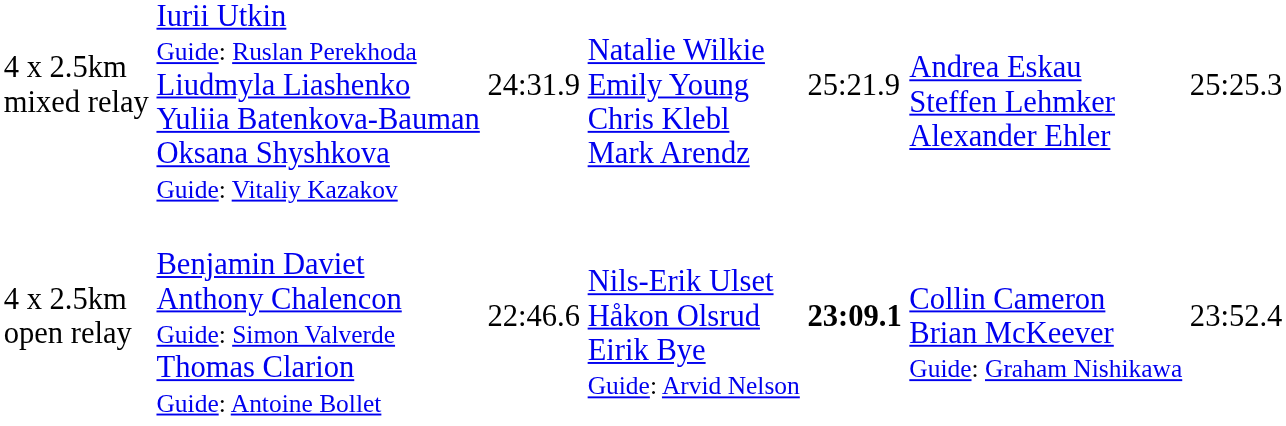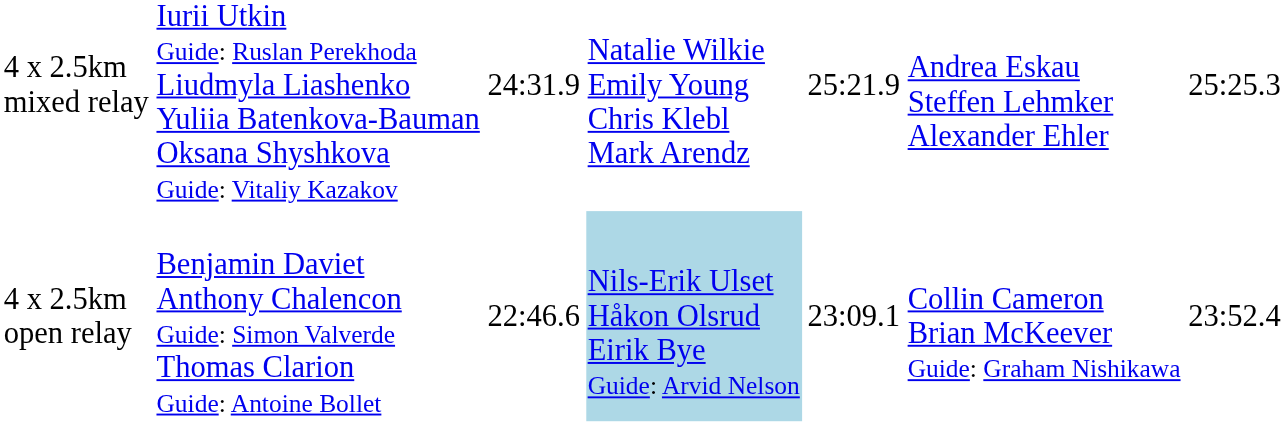(694, 332) no background -> (694, 332) lightblue background
(855, 315) bold -> (854, 315) normal
